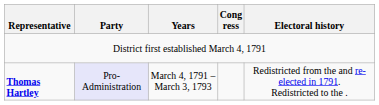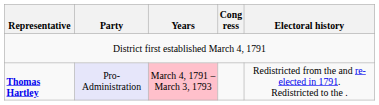(183, 81) no background -> (183, 81) pink background
